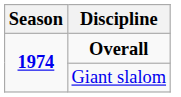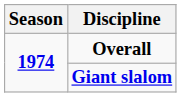(119, 77) normal -> (122, 77) bold
